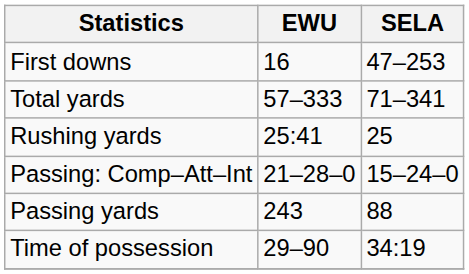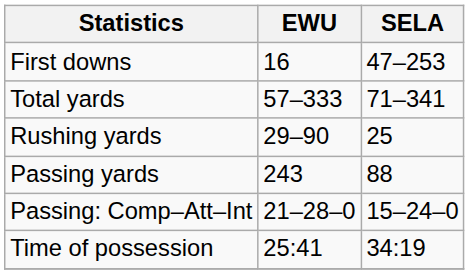(293, 136) 25:41 -> (296, 136) 29–90
rows swapped: (85, 211) <-> (131, 174)
(296, 249) 29–90 -> (293, 249) 25:41
